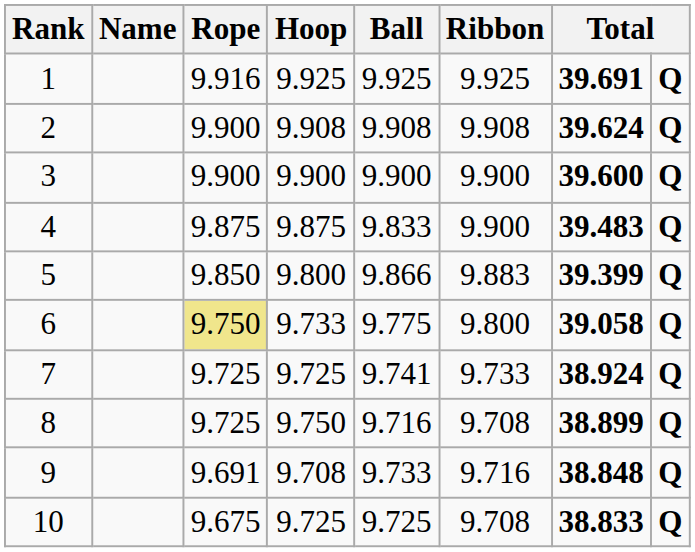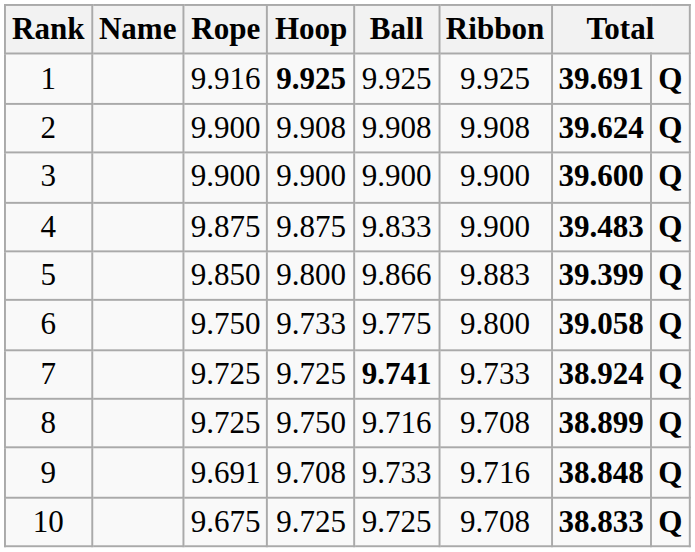(311, 78) normal -> (311, 78) bold
(226, 324) khaki background -> (226, 324) no background
(397, 373) normal -> (397, 373) bold
